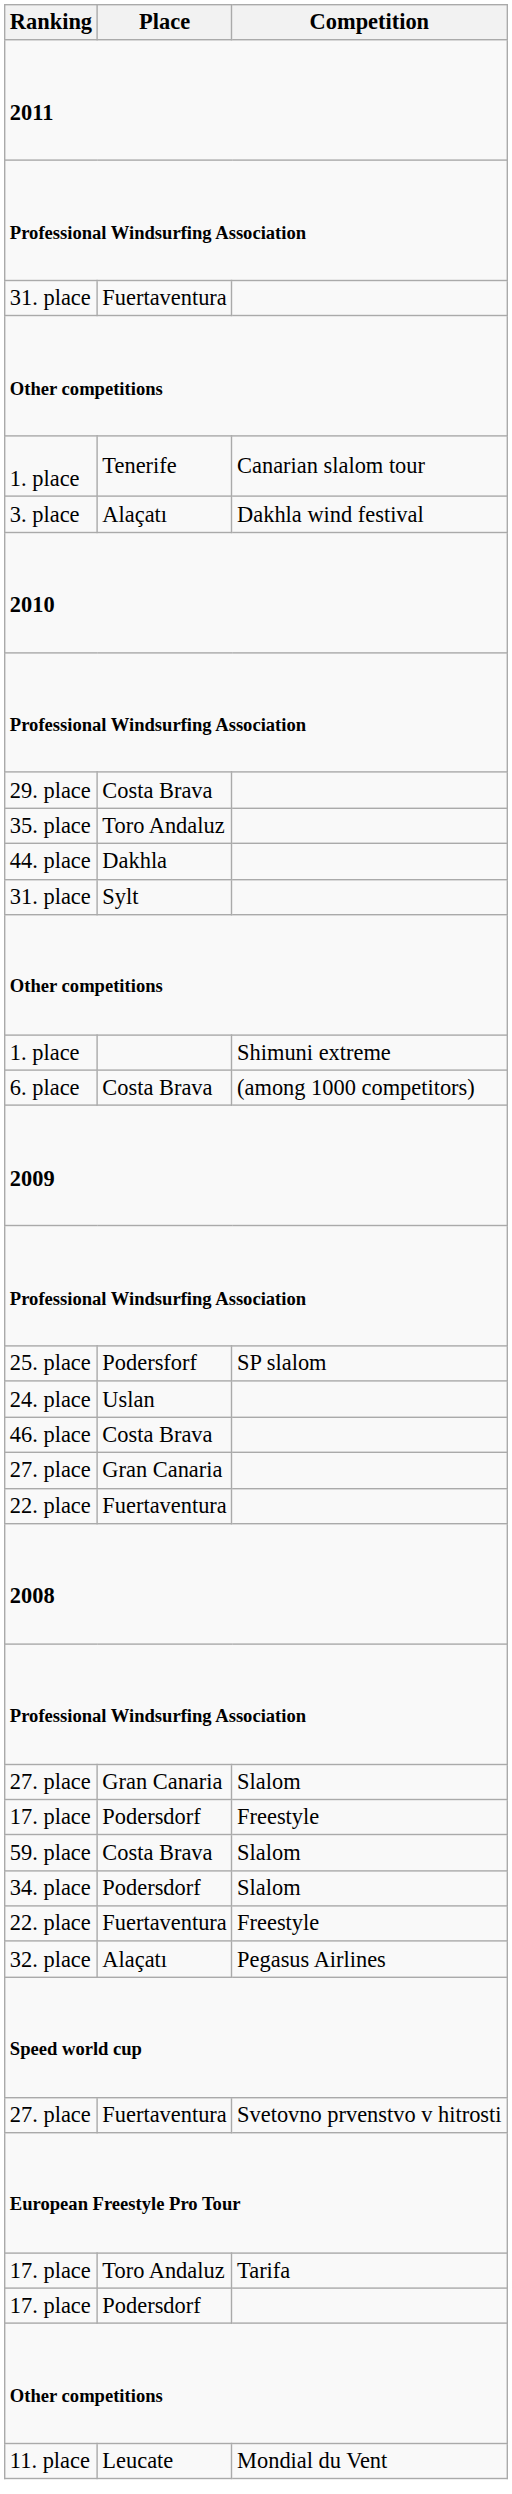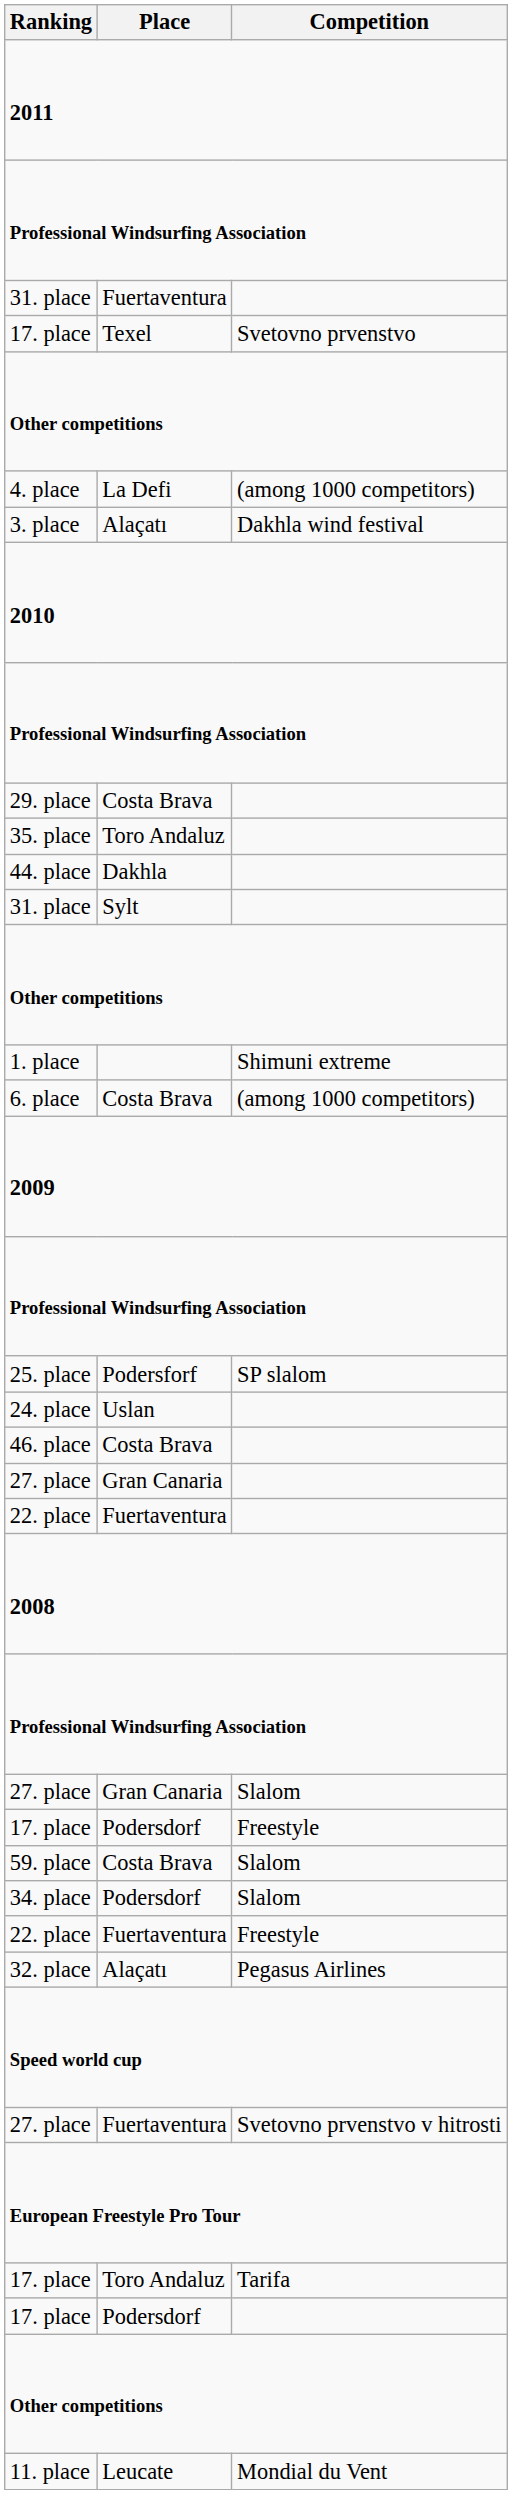+ row: (50, 333)
+ row: (45, 489)
- row: (45, 478)
